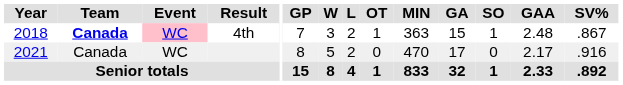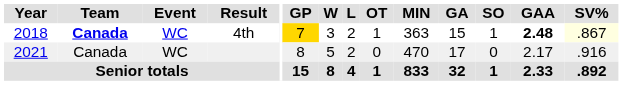(175, 32) pink background -> (175, 32) no background
(301, 32) no background -> (301, 32) gold background
(538, 32) normal -> (538, 32) bold
(592, 32) no background -> (592, 32) lightyellow background
